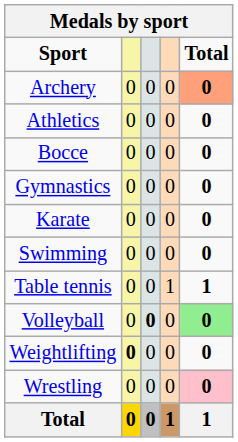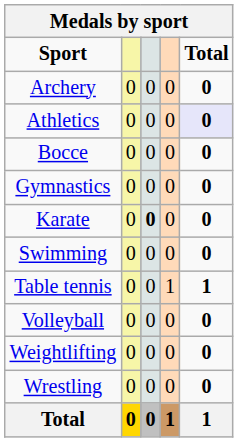(207, 87) lightsalmon background -> (207, 87) no background
(207, 120) no background -> (207, 120) lavender background
(150, 219) normal -> (150, 219) bold
(150, 319) bold -> (150, 319) normal
(207, 319) lightgreen background -> (207, 319) no background
(131, 352) bold -> (131, 352) normal
(207, 385) pink background -> (207, 385) no background
